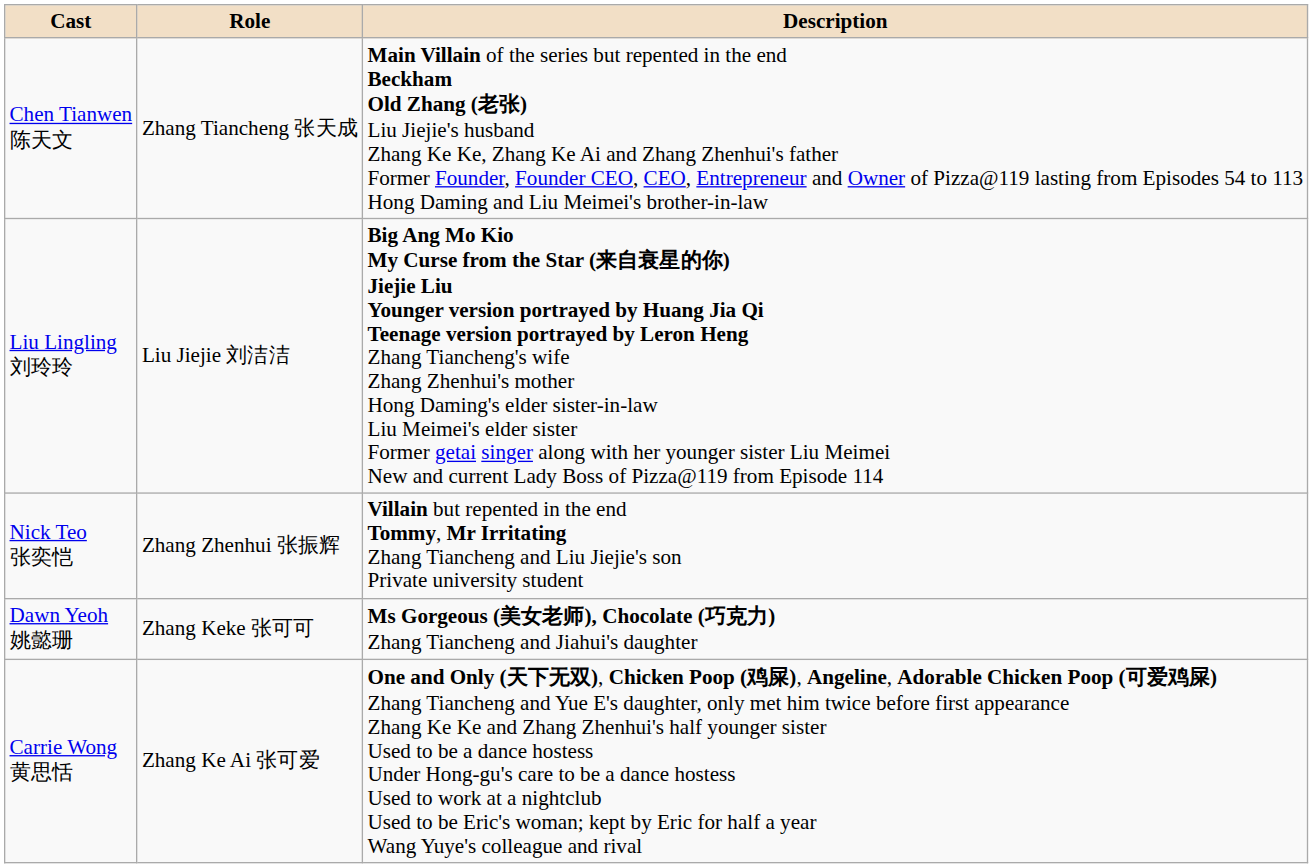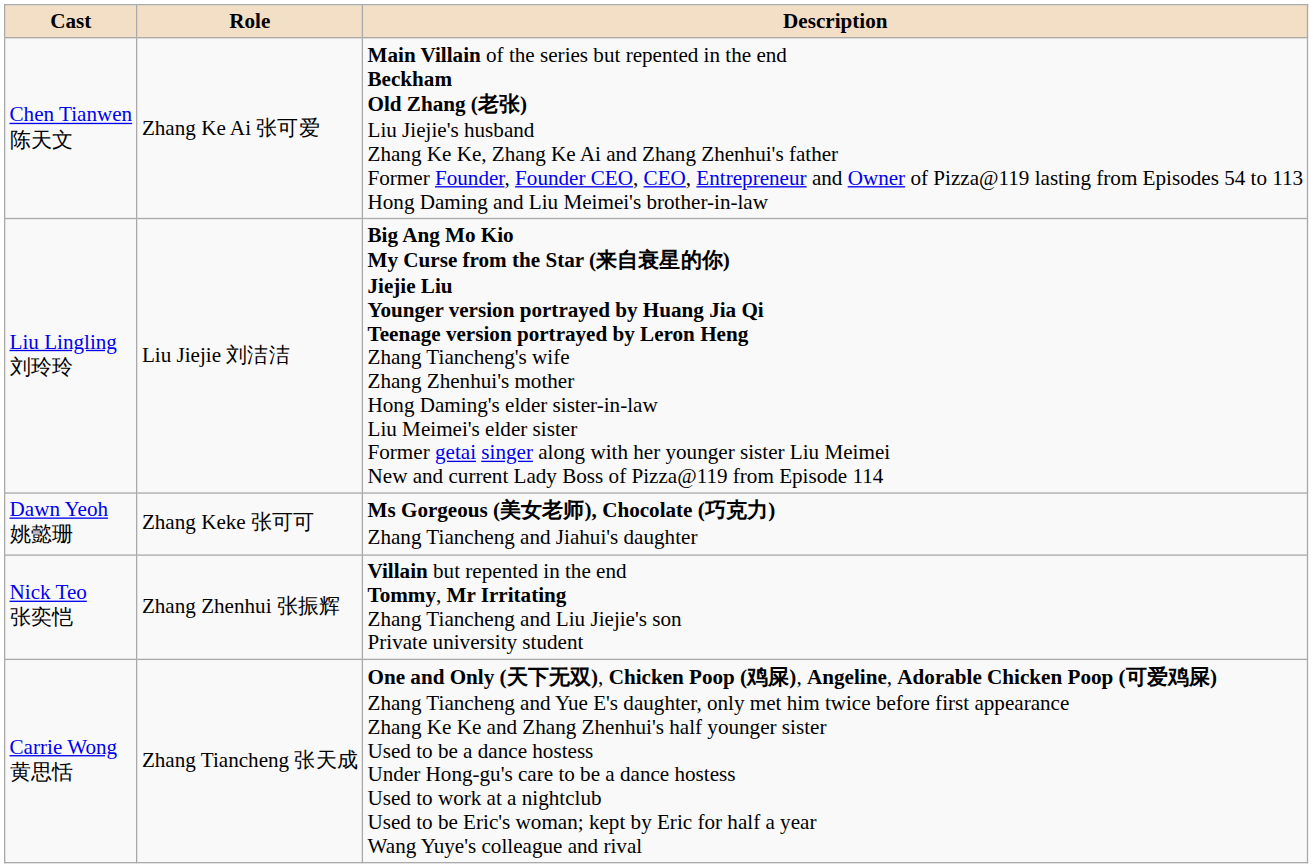(250, 127) Zhang Tiancheng 张天成 -> (231, 127) Zhang Ke Ai 张可爱
rows swapped: (59, 627) <-> (48, 544)
(231, 760) Zhang Ke Ai 张可爱 -> (250, 760) Zhang Tiancheng 张天成
